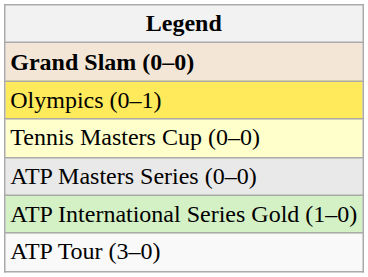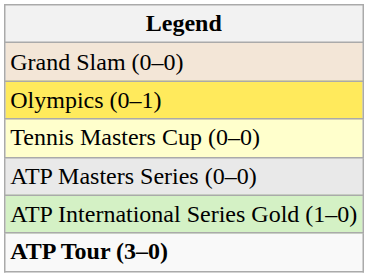(102, 61) bold -> (97, 61) normal
(85, 251) normal -> (89, 251) bold
